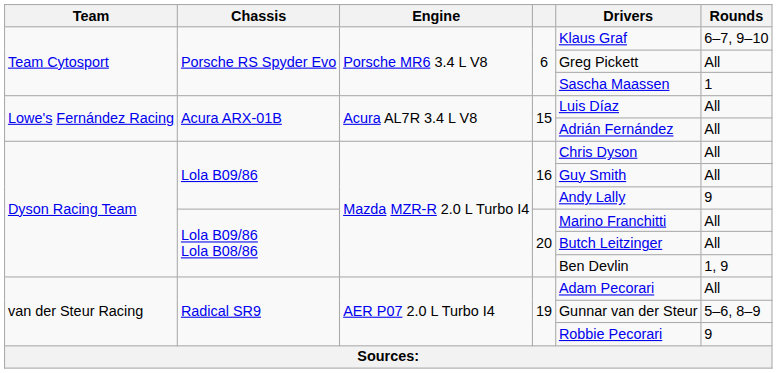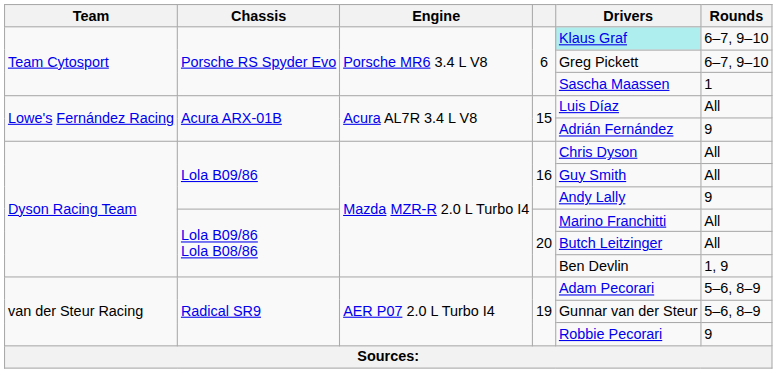(593, 38) no background -> (593, 38) paleturquoise background
(712, 61) All -> (736, 61) 6–7, 9–10
(712, 129) All -> (708, 129) 9
(712, 288) All -> (732, 288) 5–6, 8–9
